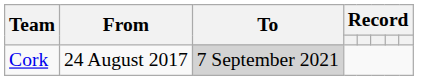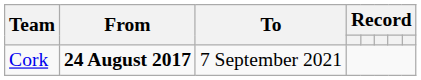(126, 59) normal -> (127, 59) bold
(268, 59) lightgrey background -> (271, 59) no background
